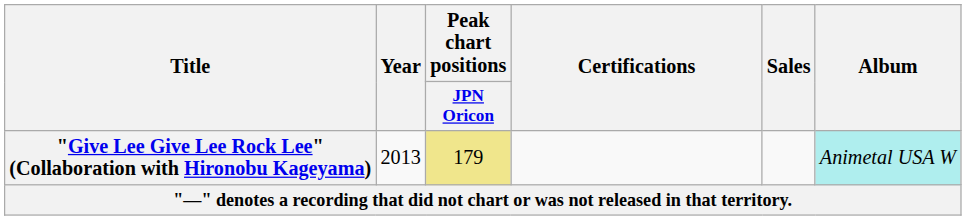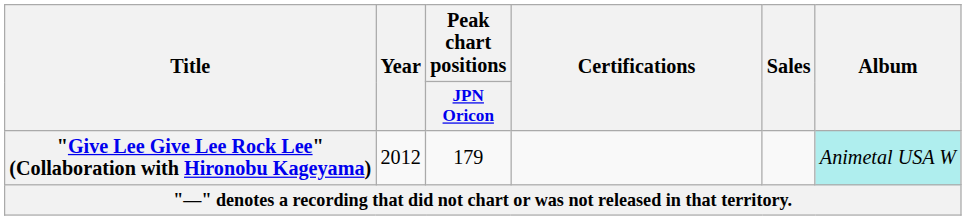(401, 157) 2013 -> (401, 157) 2012
(468, 157) khaki background -> (468, 157) no background
